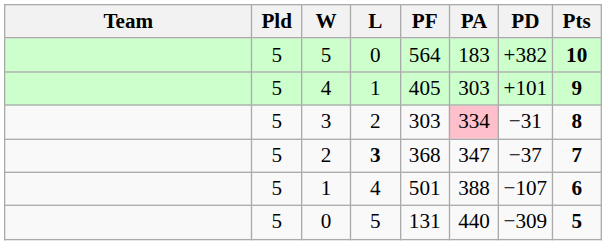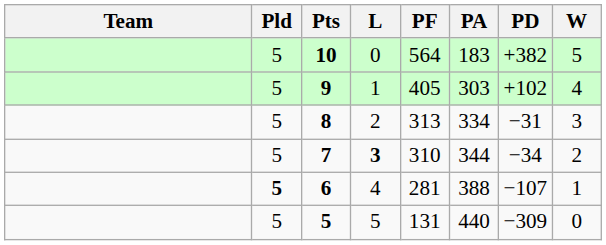columns swapped: (326, 21) <-> (577, 21)
(525, 88) +101 -> (525, 88) +102
(425, 121) 303 -> (425, 121) 313
(474, 121) pink background -> (474, 121) no background
(425, 155) 368 -> (425, 155) 310
(474, 155) 347 -> (474, 155) 344
(525, 155) −37 -> (525, 155) −34
(277, 188) normal -> (277, 188) bold
(425, 188) 501 -> (425, 188) 281
